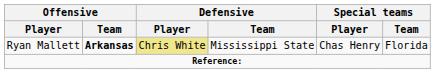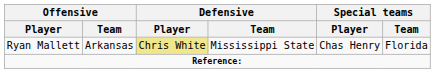(109, 46) bold -> (109, 46) normal
